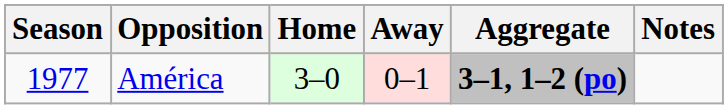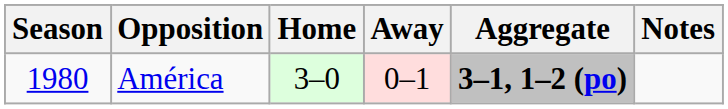(58, 77) 1977 -> (58, 77) 1980
